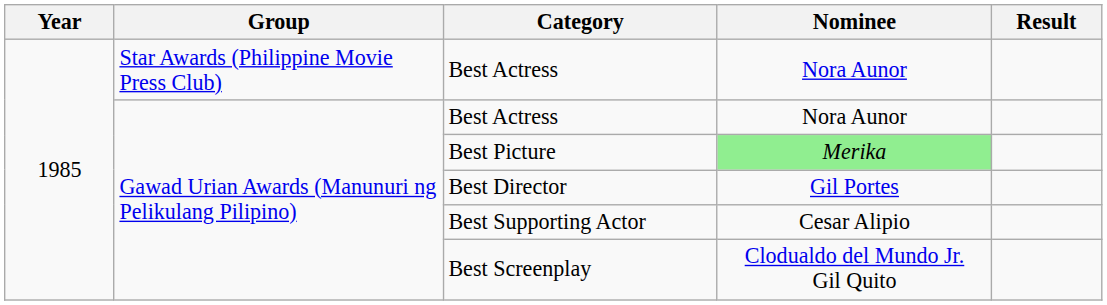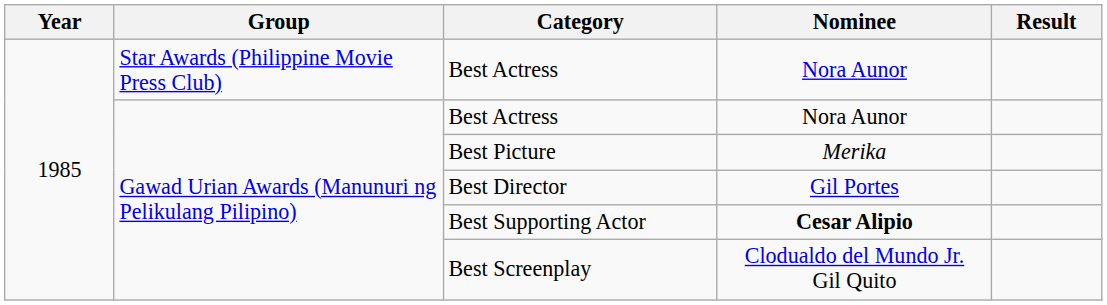(854, 151) lightgreen background -> (854, 151) no background
(854, 221) normal -> (854, 221) bold
